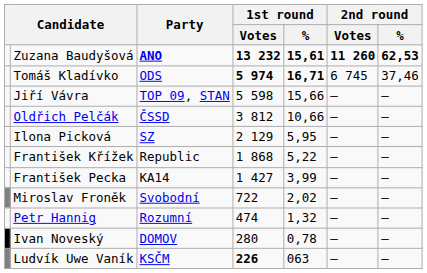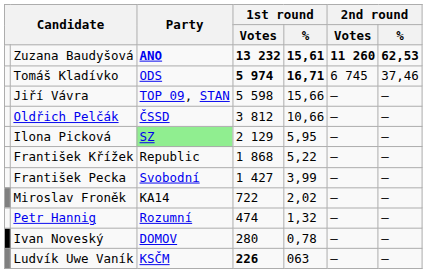(147, 137) no background -> (147, 137) lightgreen background
(155, 177) KA14 -> (170, 177) Svobodní
(170, 198) Svobodní -> (155, 198) KA14
